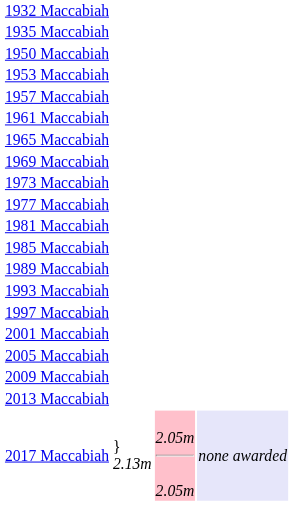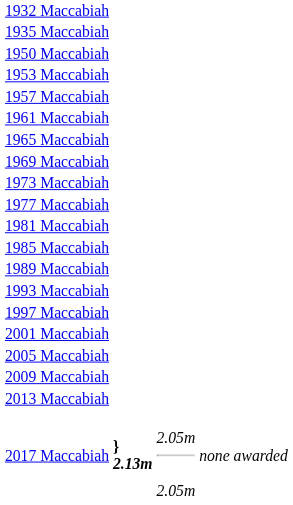(132, 455) normal -> (133, 455) bold
(175, 464) pink background -> (176, 464) no background
(243, 455) lavender background -> (244, 455) no background
